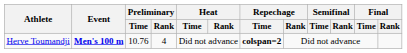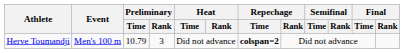(99, 41) bold -> (98, 41) normal
(138, 41) 10.76 -> (136, 41) 10.79
(164, 41) 4 -> (162, 41) 3
